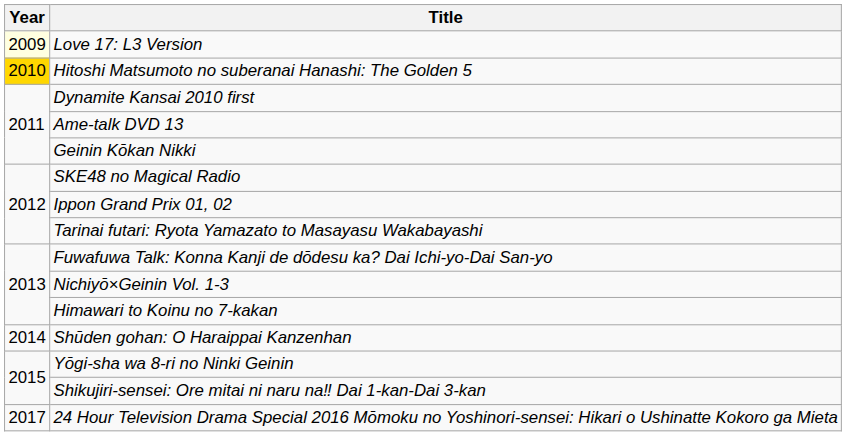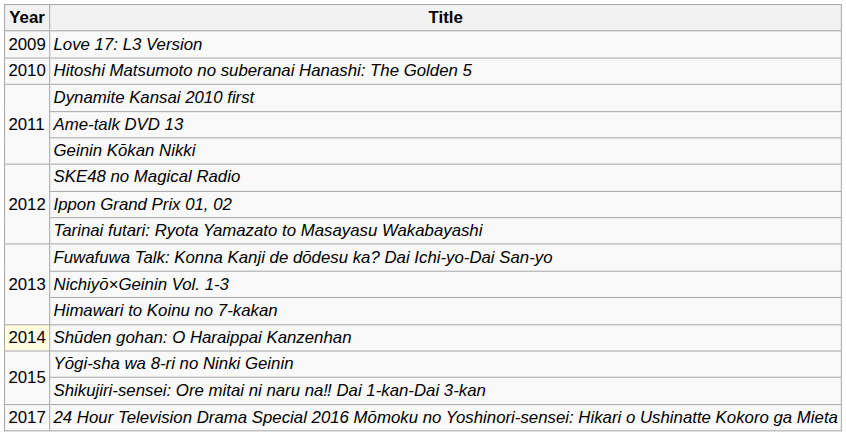(27, 44) lightyellow background -> (27, 44) no background
(27, 71) gold background -> (27, 71) no background
(27, 337) no background -> (27, 337) lightyellow background
